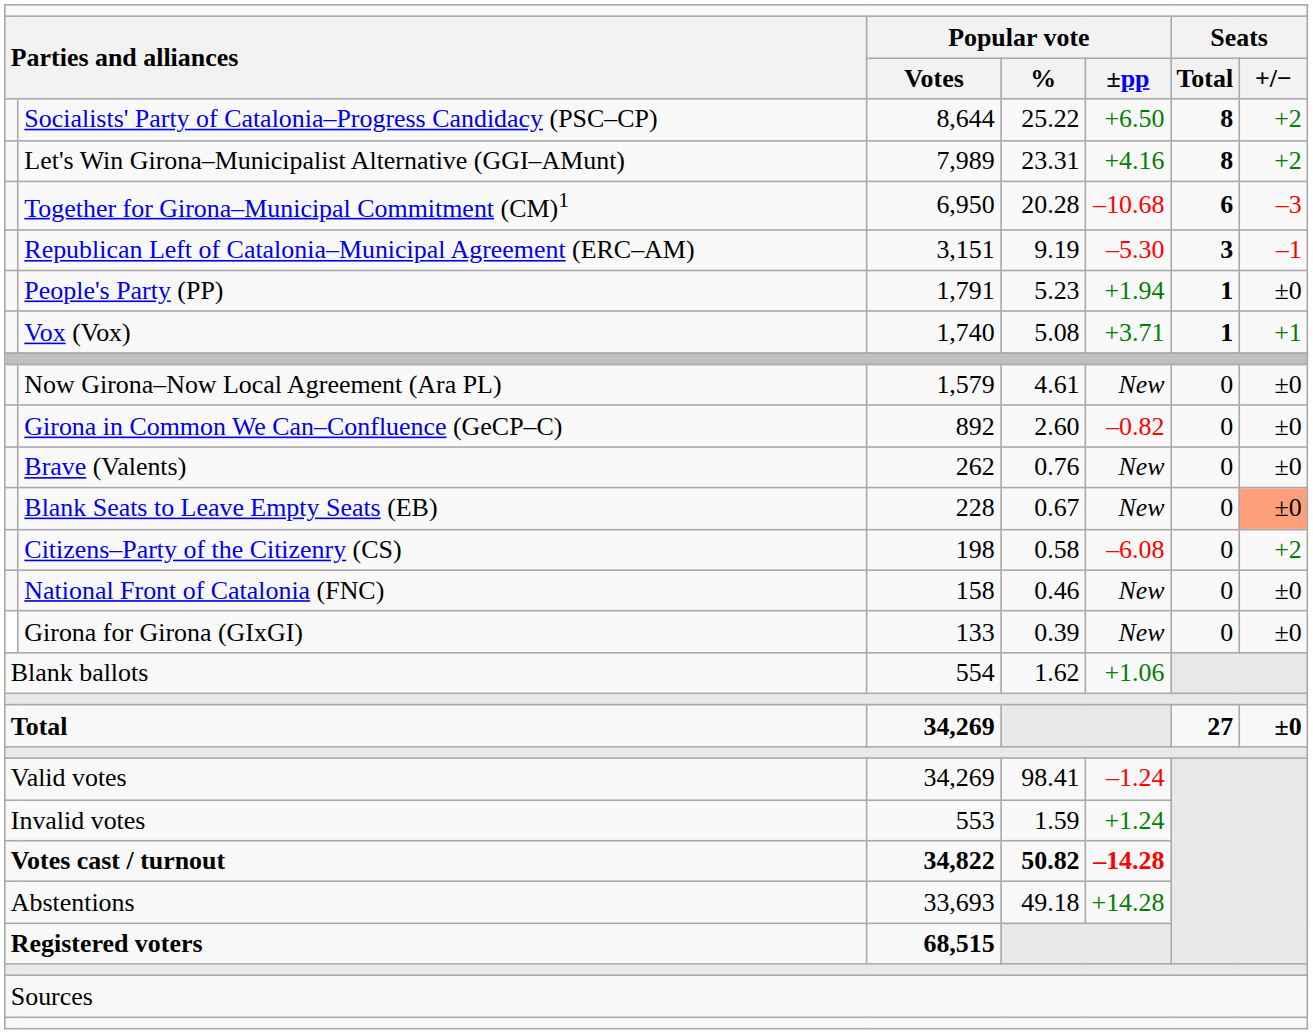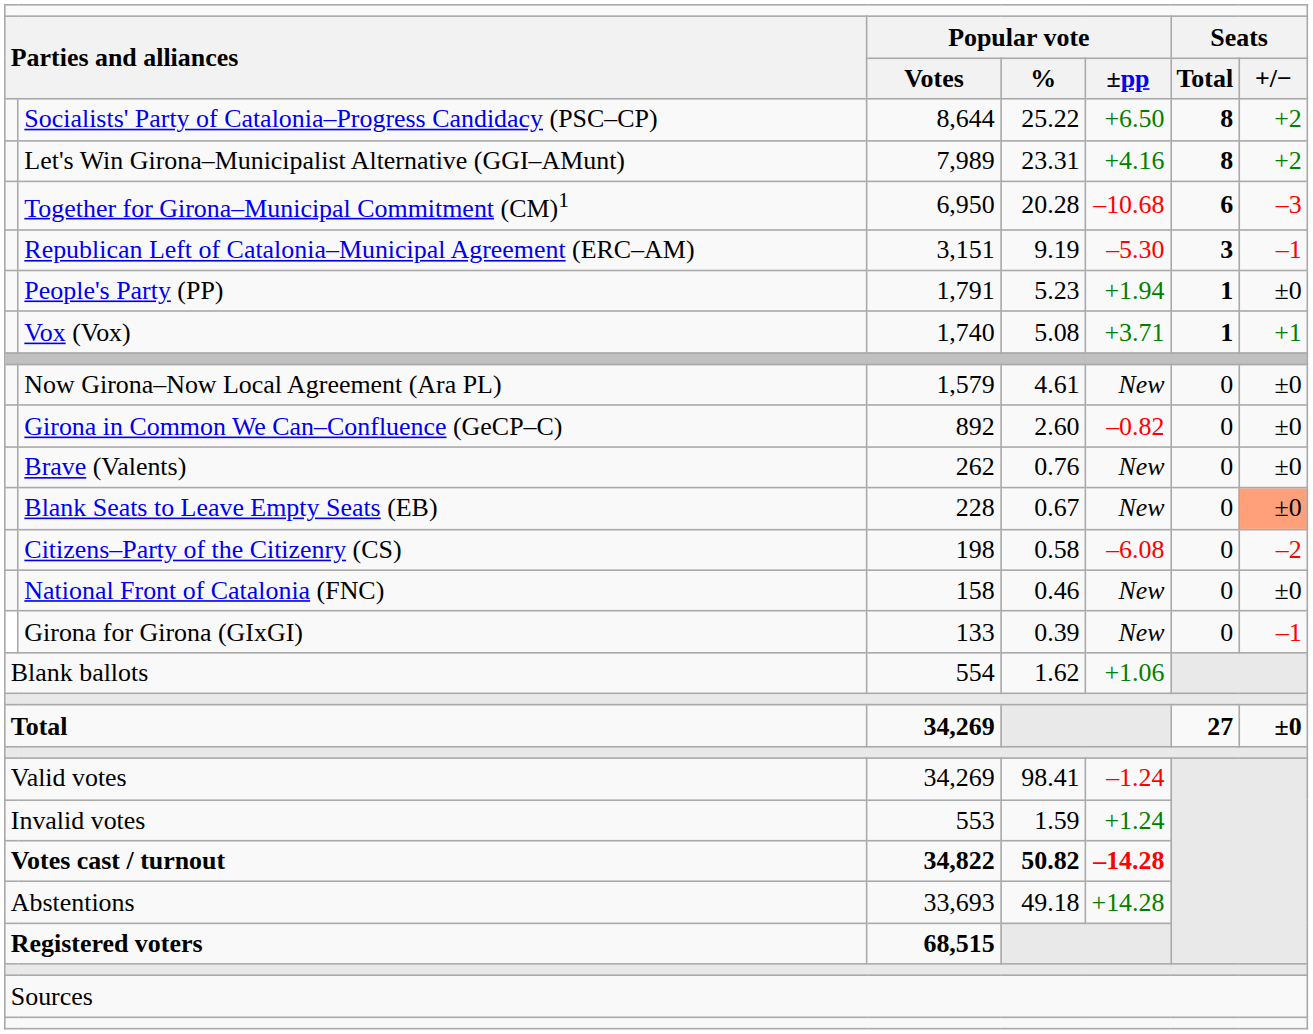(1288, 549) +2 -> (1289, 549) –2
(1288, 631) ±0 -> (1289, 631) –1
